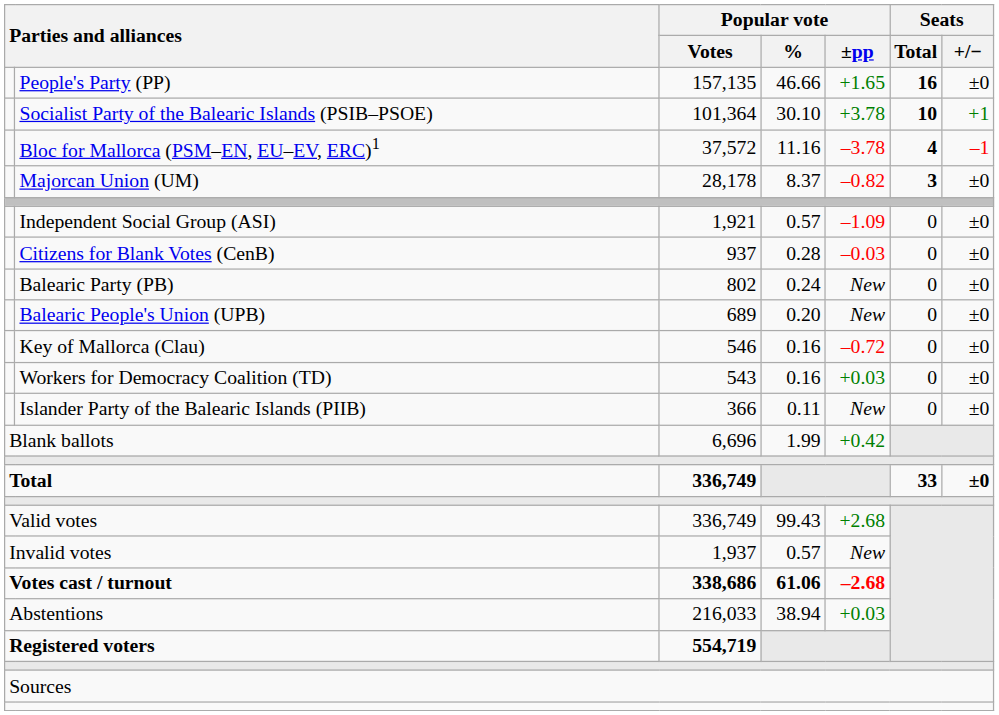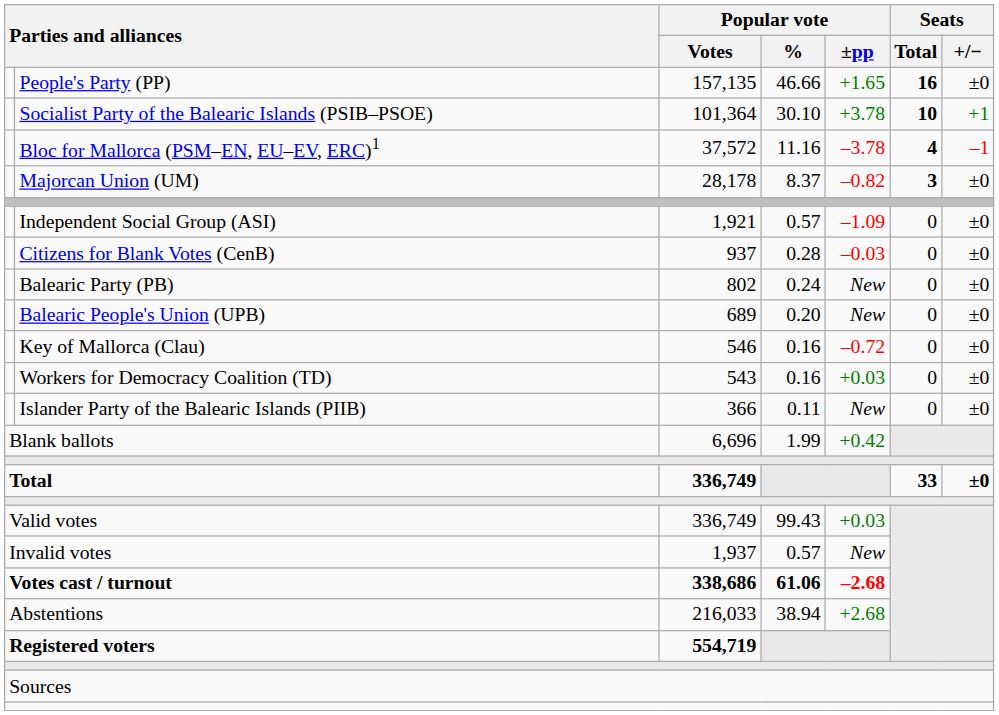(862, 520) +2.68 -> (862, 520) +0.03
(862, 614) +0.03 -> (862, 614) +2.68
